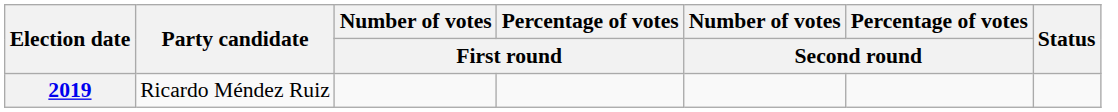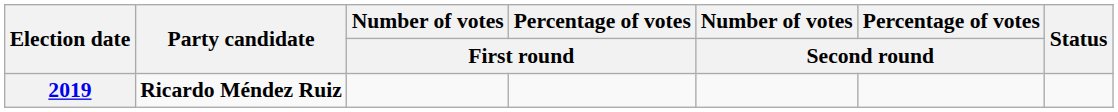(235, 90) normal -> (241, 90) bold
